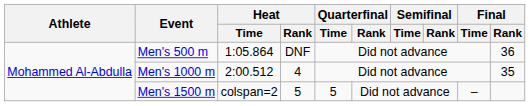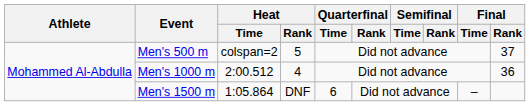(249, 53) 1:05.864 -> (249, 53) colspan=2
(298, 53) DNF -> (298, 53) 5
(508, 53) 36 -> (508, 53) 37
(508, 72) 35 -> (508, 72) 36
(249, 92) colspan=2 -> (249, 92) 1:05.864
(298, 92) 5 -> (298, 92) DNF
(333, 92) 5 -> (333, 92) 6
